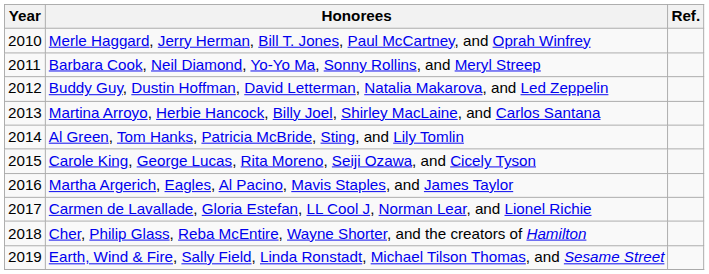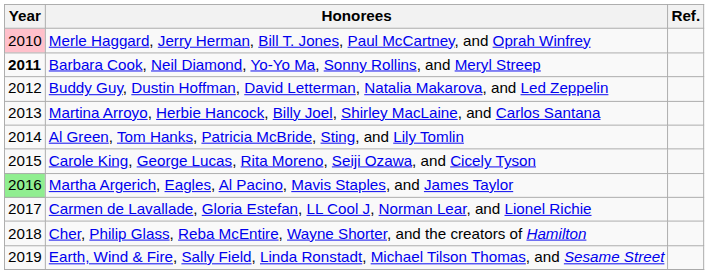(25, 40) no background -> (25, 40) pink background
(24, 64) normal -> (24, 64) bold
(25, 185) no background -> (25, 185) lightgreen background
